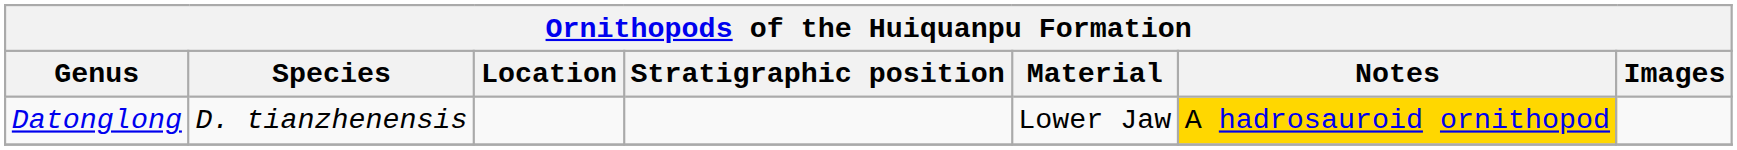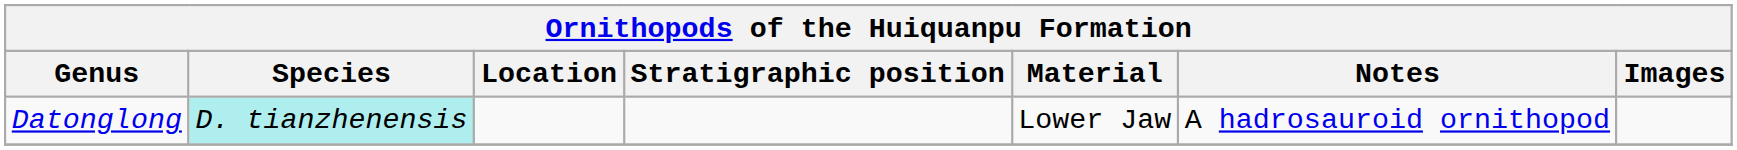(331, 121) no background -> (331, 121) paleturquoise background
(1397, 121) gold background -> (1397, 121) no background
